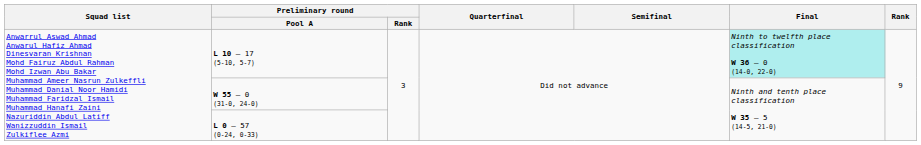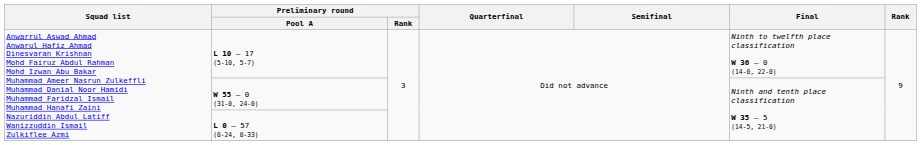(781, 53) paleturquoise background -> (781, 53) no background
